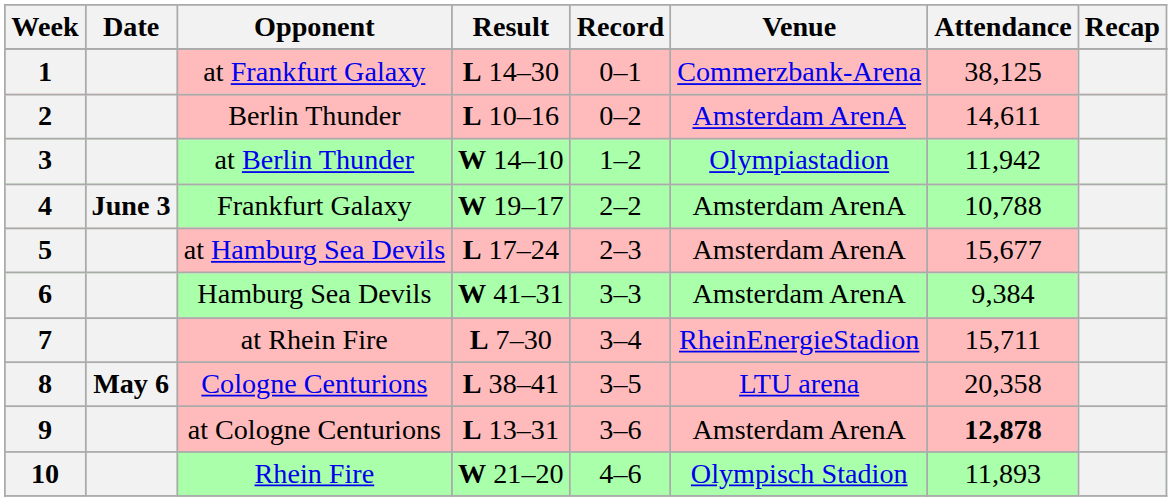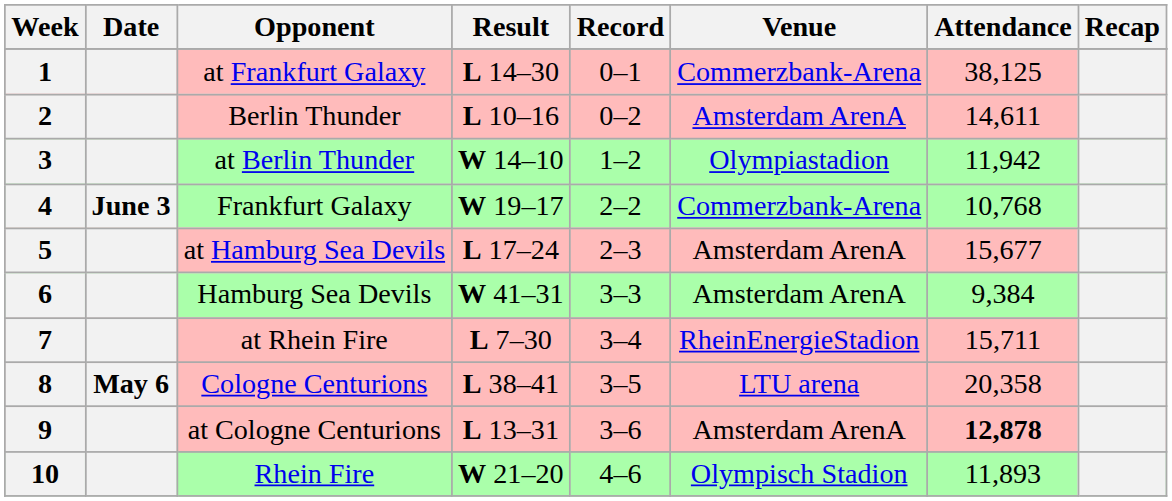(799, 205) Amsterdam ArenA -> (799, 205) Commerzbank-Arena
(1003, 205) 10,788 -> (1003, 205) 10,768
